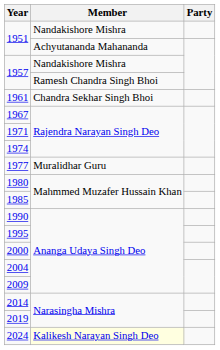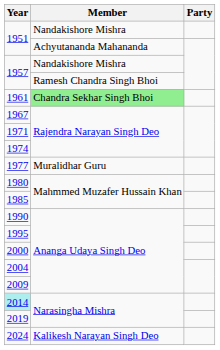(93, 98) no background -> (93, 98) lightgreen background
(18, 302) no background -> (18, 302) paleturquoise background
(96, 336) lightyellow background -> (96, 336) no background
